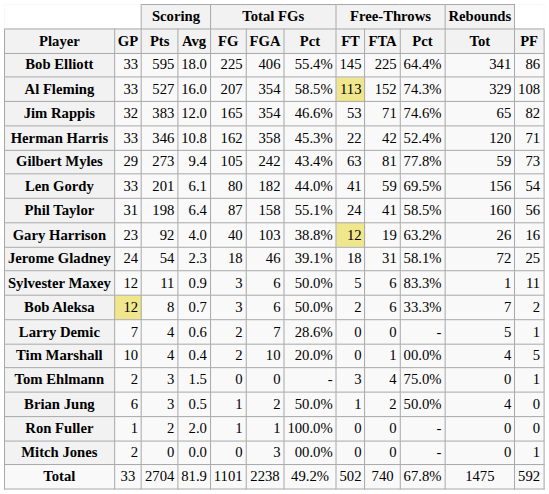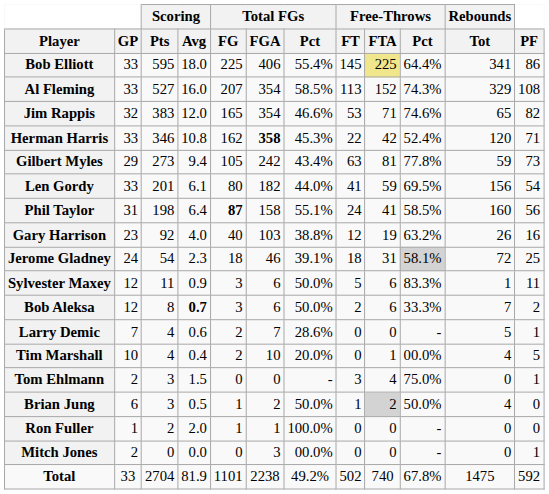(386, 65) no background -> (386, 65) khaki background
(351, 89) khaki background -> (351, 89) no background
(269, 138) normal -> (269, 138) bold
(235, 210) normal -> (235, 210) bold
(354, 235) khaki background -> (354, 235) no background
(423, 259) no background -> (423, 259) lightgrey background
(131, 307) khaki background -> (131, 307) no background
(198, 307) normal -> (198, 307) bold
(393, 404) no background -> (393, 404) lightgrey background
